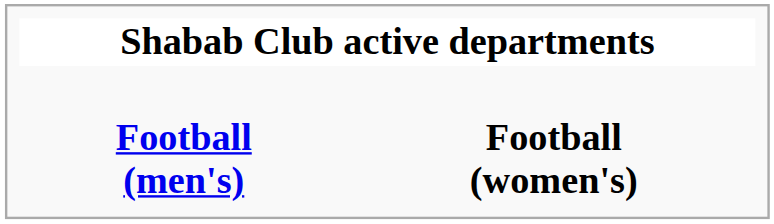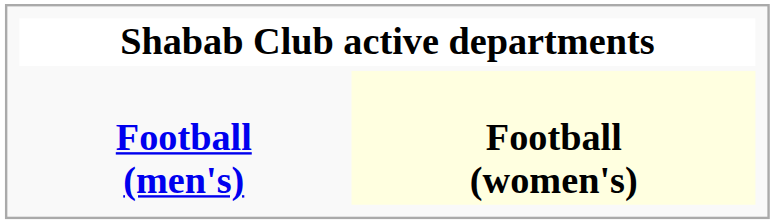(554, 159) no background -> (554, 159) lightyellow background
